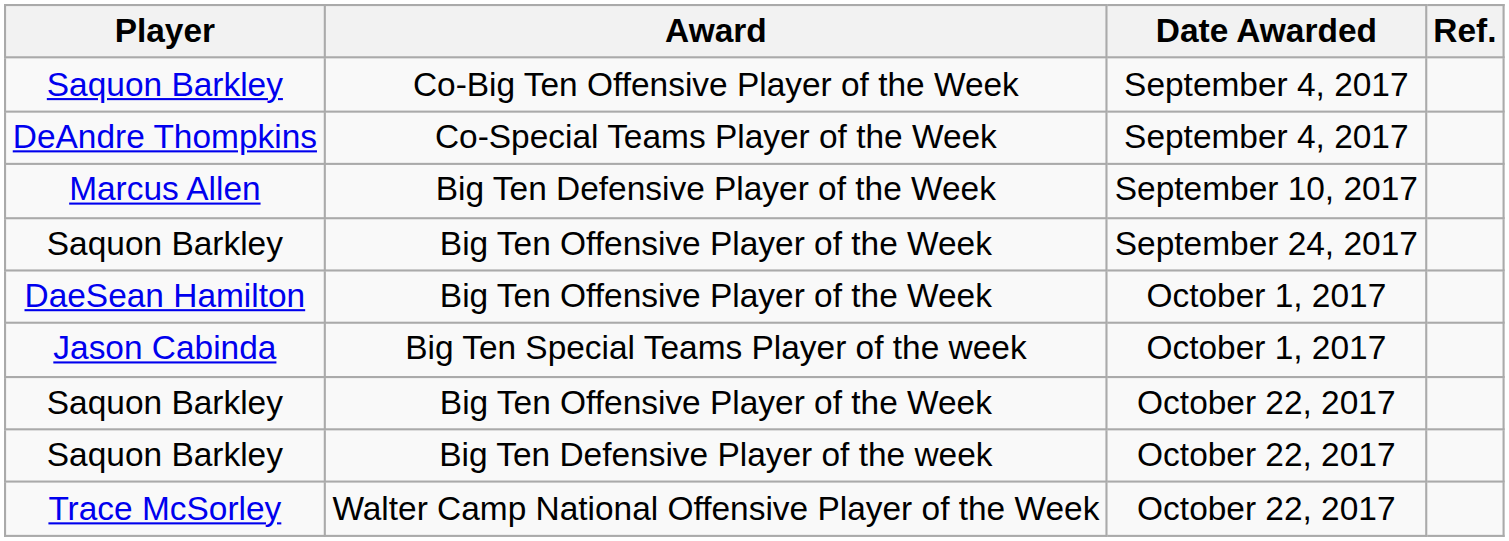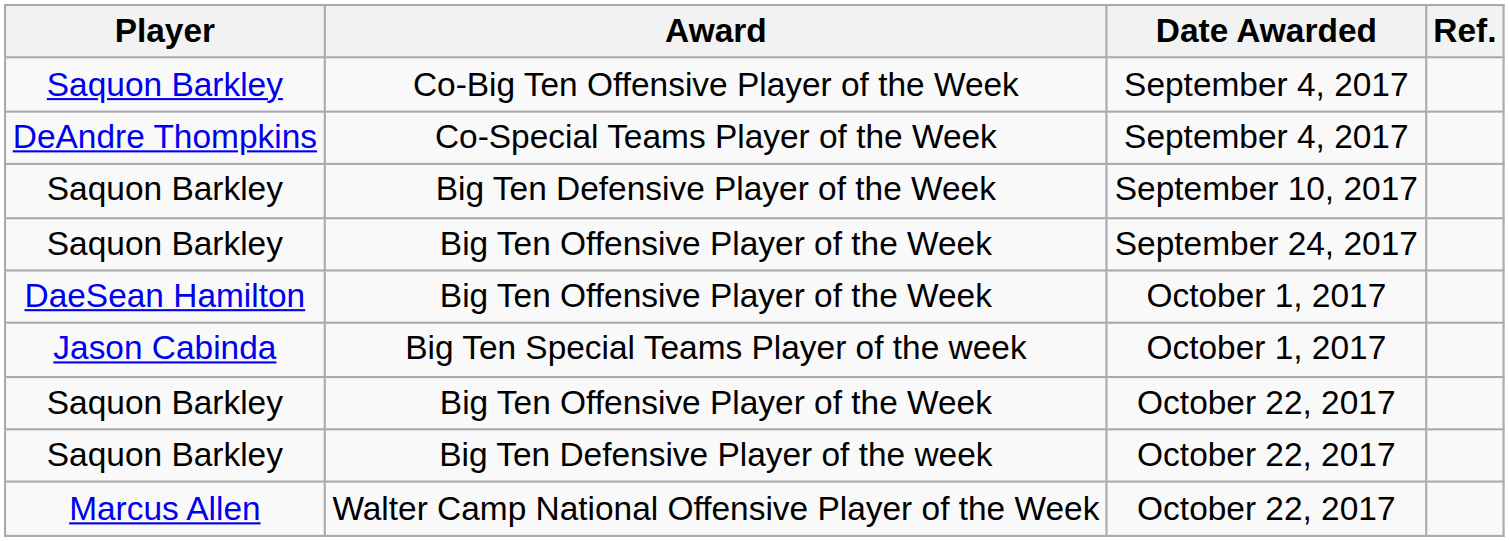(165, 190) Marcus Allen -> (165, 190) Saquon Barkley
(165, 508) Trace McSorley -> (165, 508) Marcus Allen
